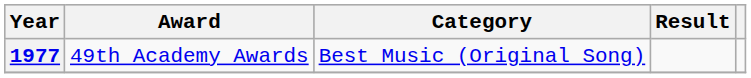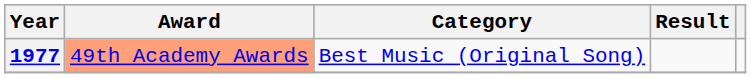(189, 56) no background -> (189, 56) lightsalmon background
